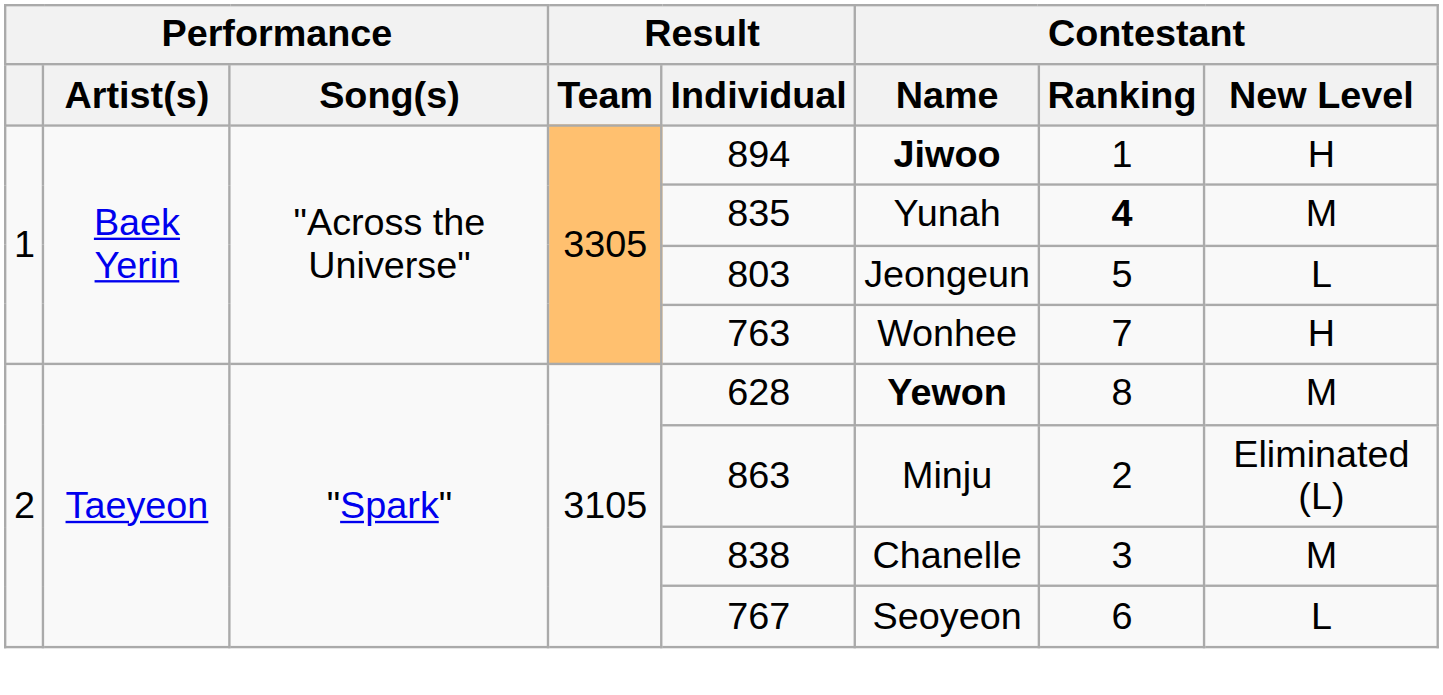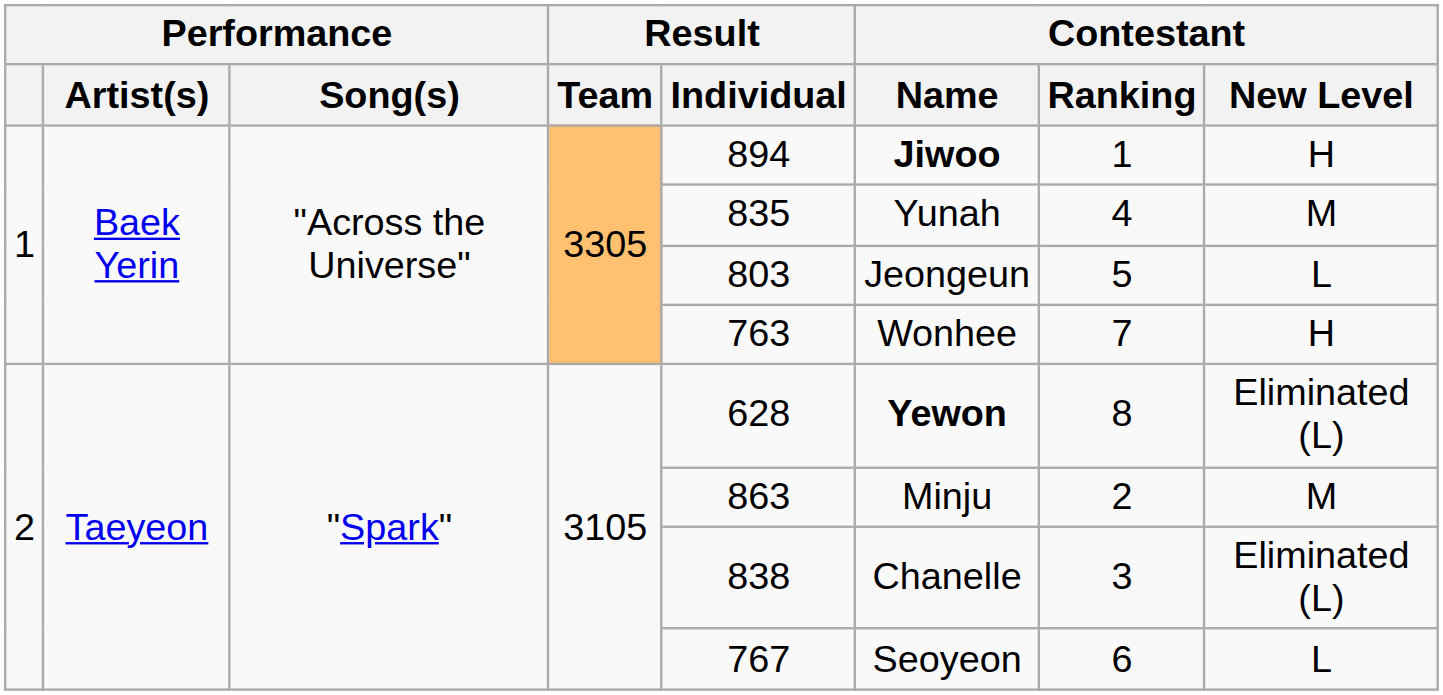(1122, 214) bold -> (1122, 214) normal
(1321, 393) M -> (1321, 414) Eliminated (L)
(1321, 474) Eliminated (L) -> (1321, 496) M
(1321, 556) M -> (1321, 577) Eliminated (L)
